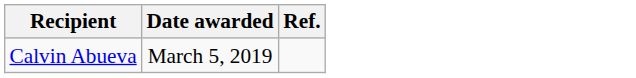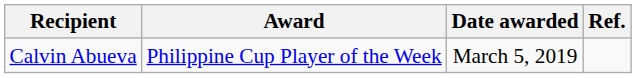+ column: (294, 21)
